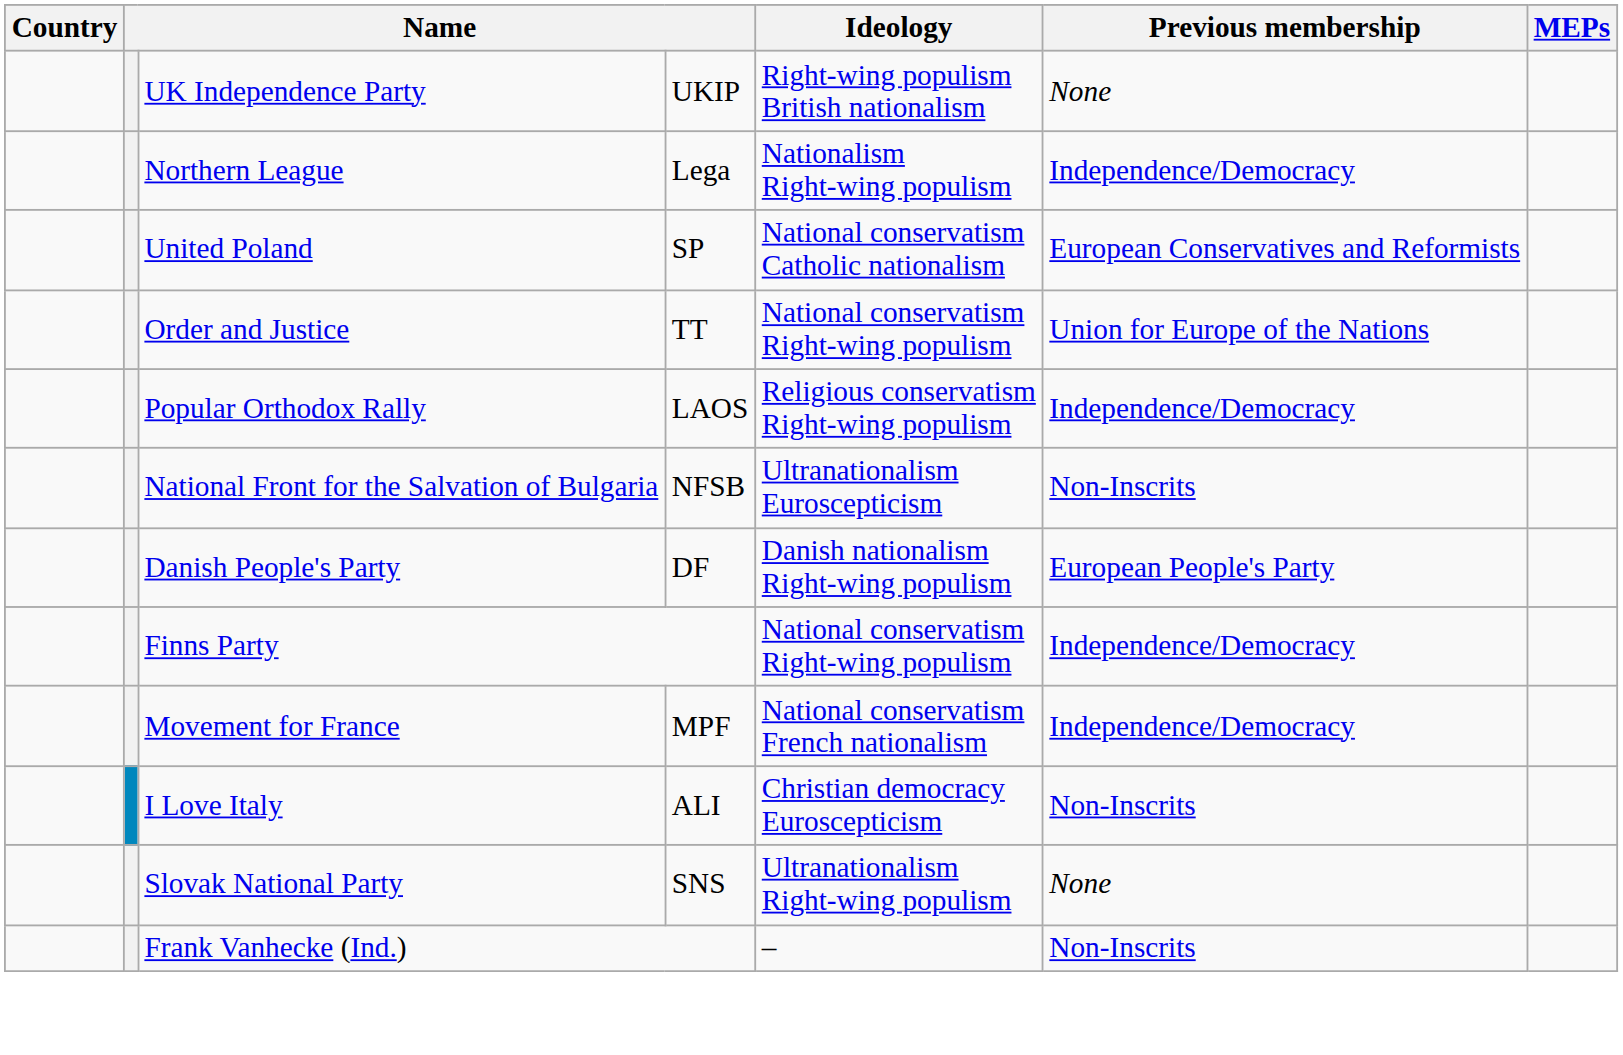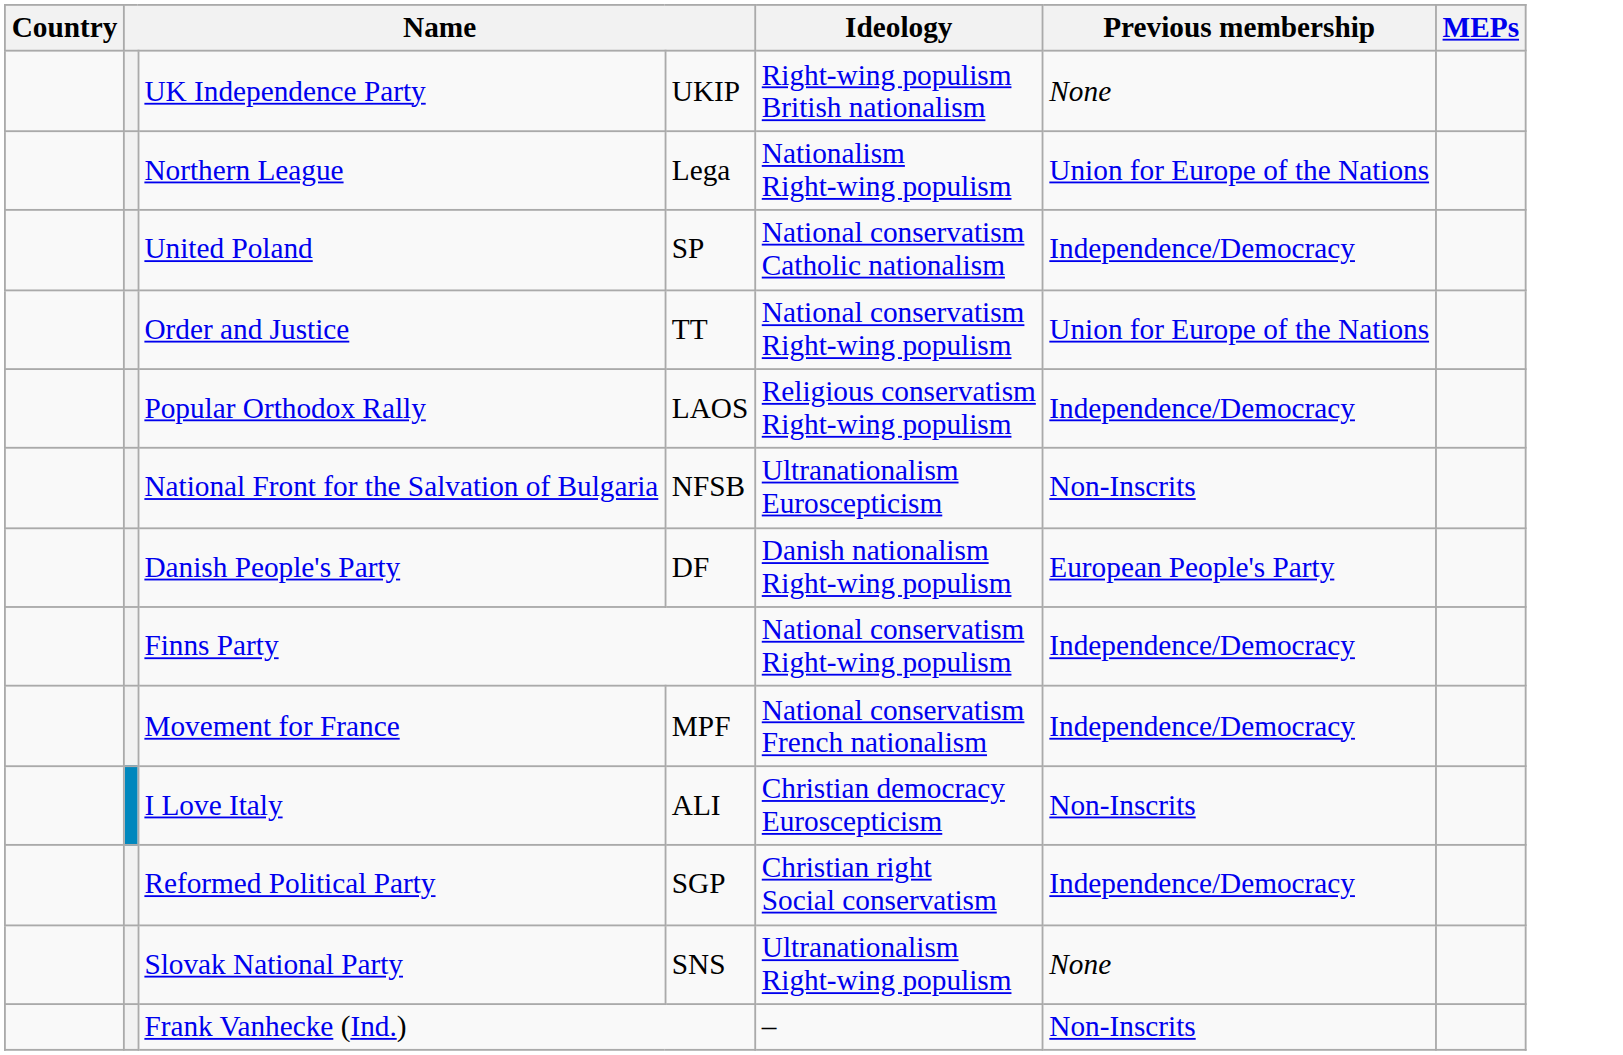(1202, 170) Independence/Democracy -> (1239, 170) Union for Europe of the Nations
(1285, 249) European Conservatives and Reformists -> (1202, 249) Independence/Democracy
+ row: (290, 884)
